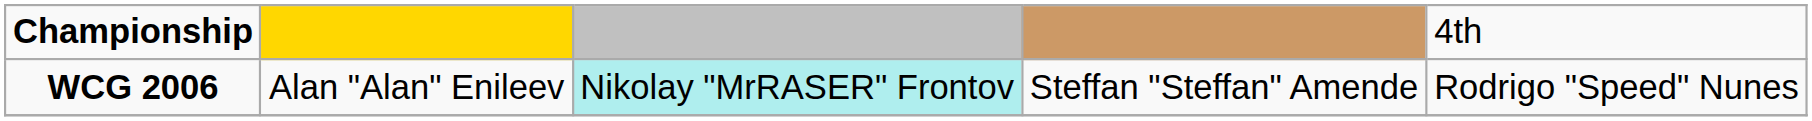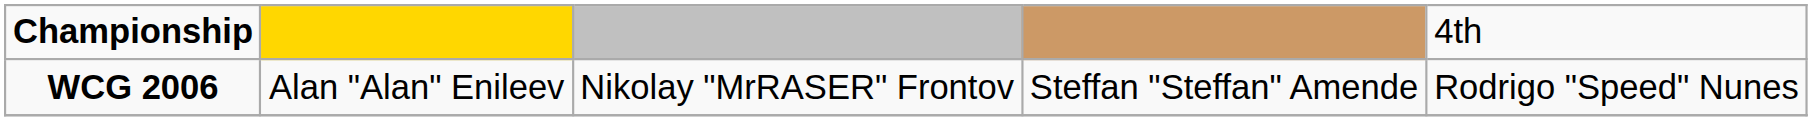(797, 86) paleturquoise background -> (797, 86) no background
